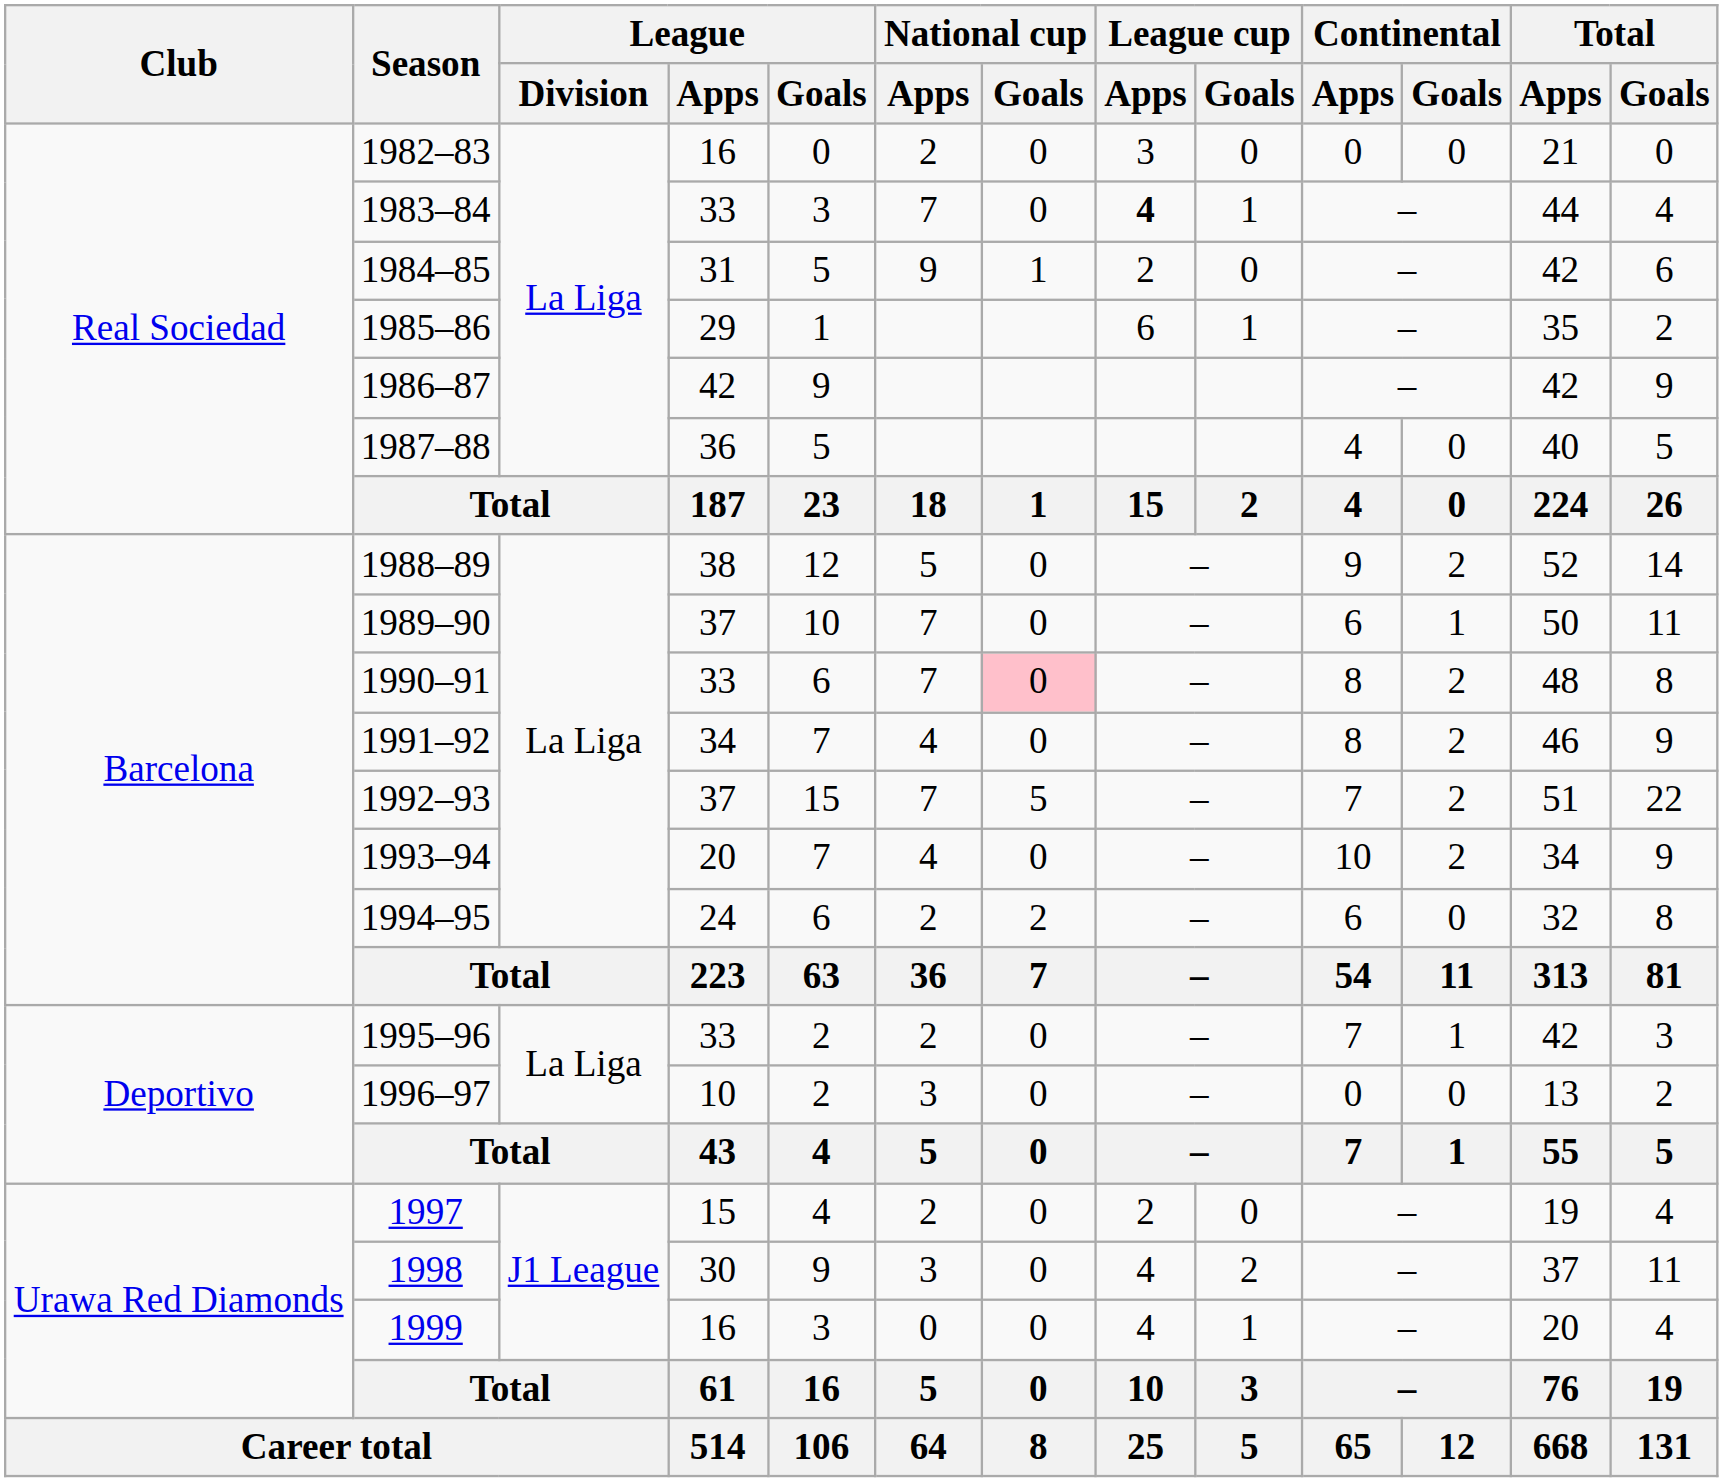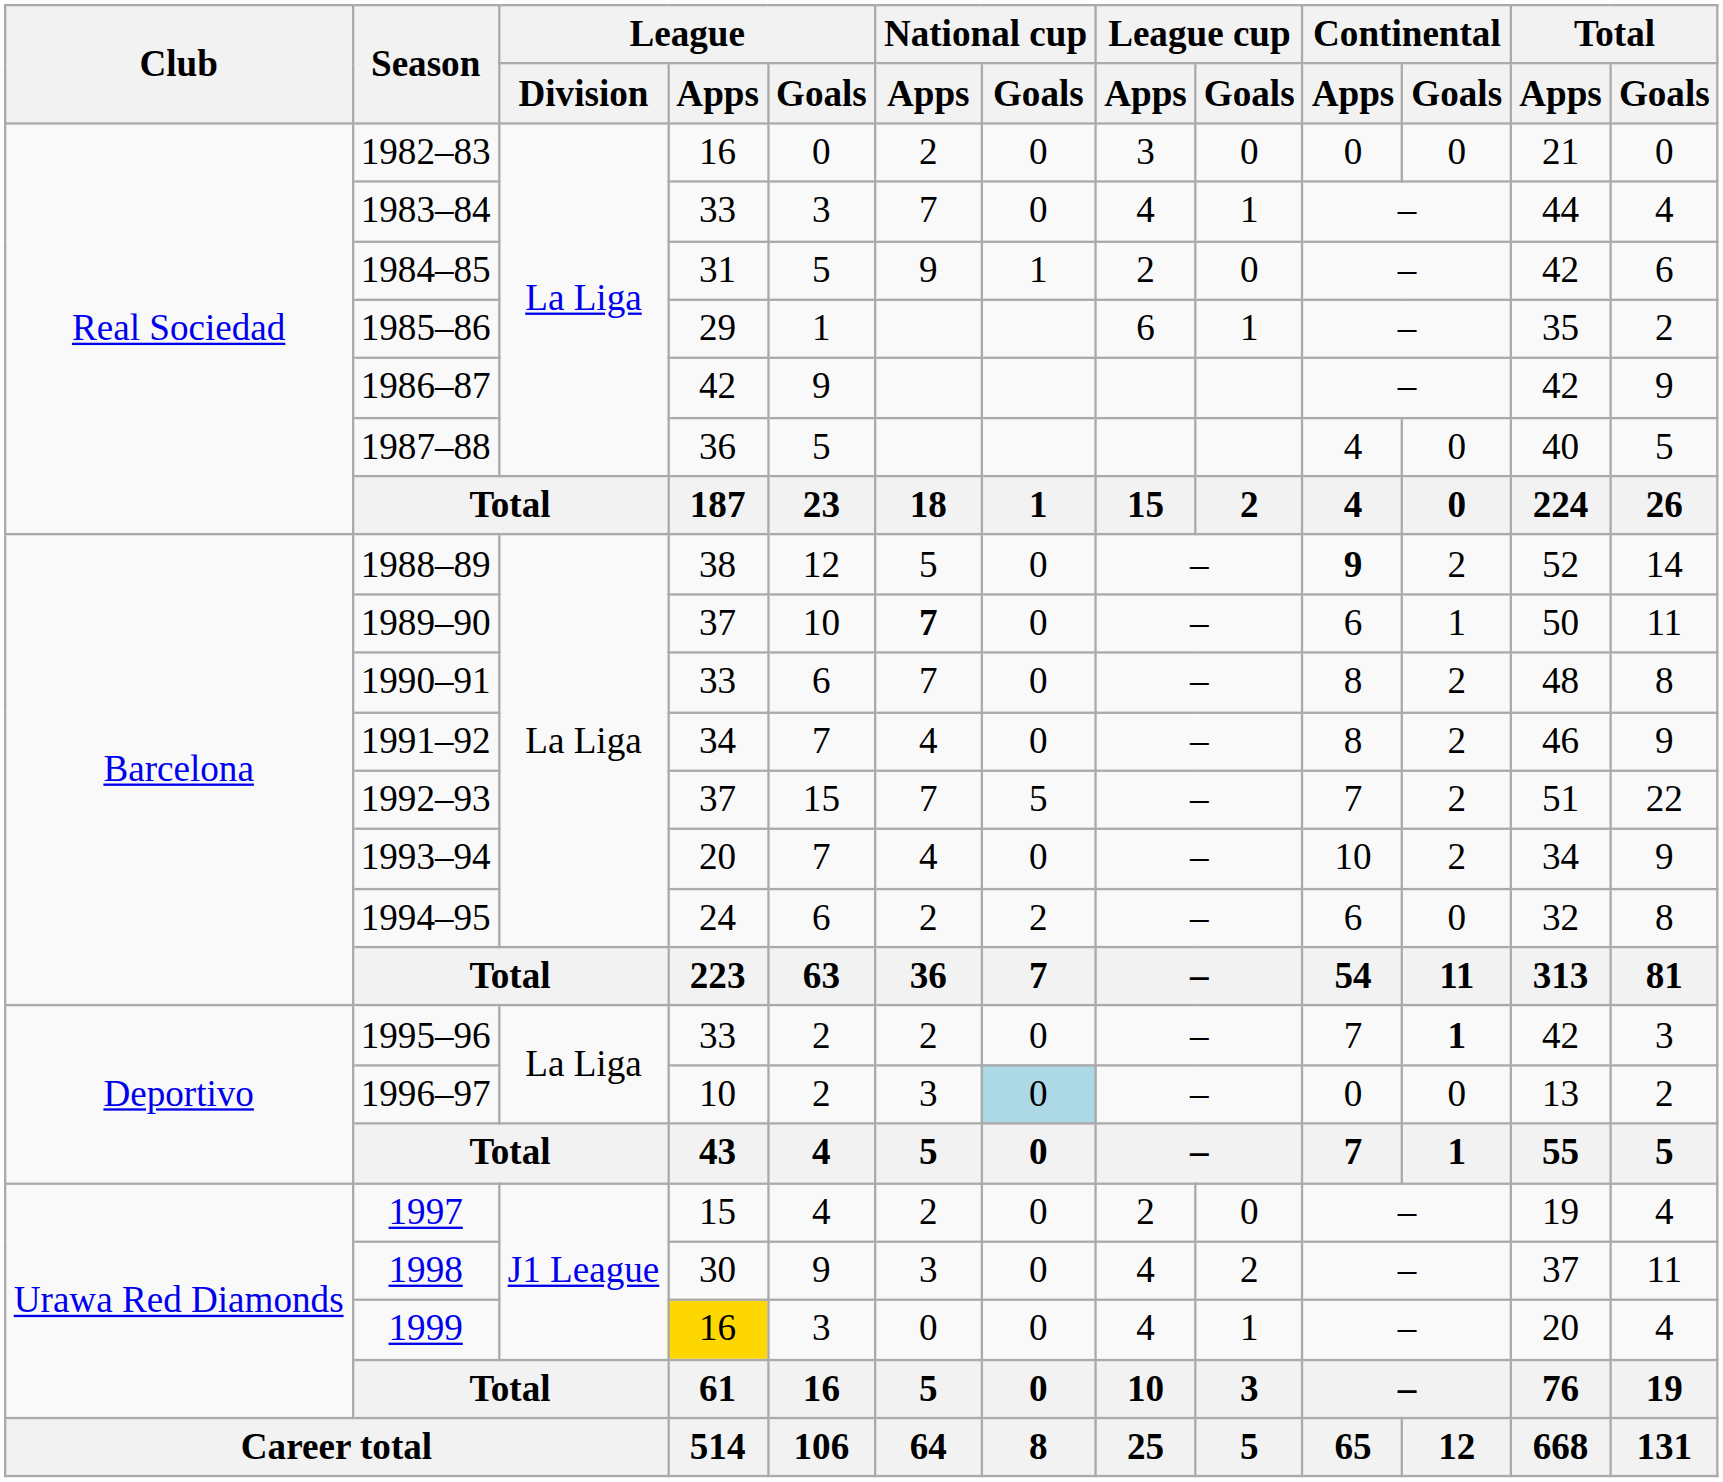(1145, 210) bold -> (1145, 210) normal
(1353, 563) normal -> (1353, 563) bold
(928, 622) normal -> (928, 622) bold
(1038, 681) pink background -> (1038, 681) no background
(1457, 1034) normal -> (1457, 1034) bold
(1038, 1093) no background -> (1038, 1093) lightblue background
(718, 1329) no background -> (718, 1329) gold background
